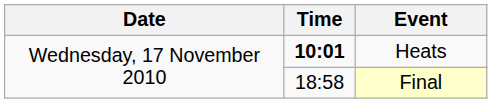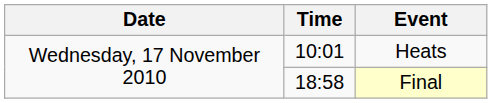(320, 51) bold -> (320, 51) normal
